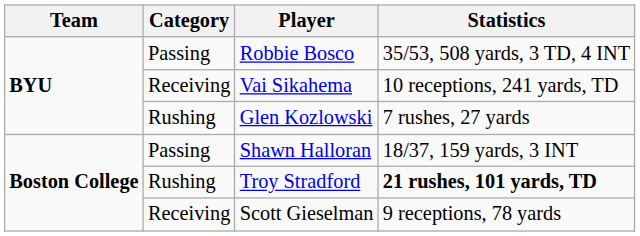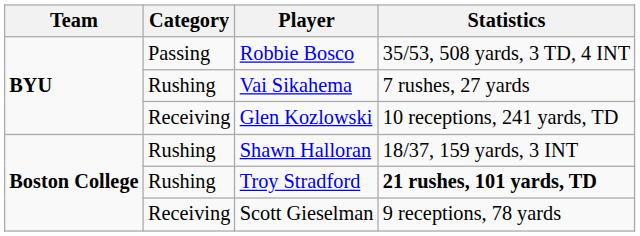(189, 85) Receiving -> (182, 85) Rushing
(501, 85) 10 receptions, 241 yards, TD -> (456, 85) 7 rushes, 27 yards
(182, 117) Rushing -> (189, 117) Receiving
(456, 117) 7 rushes, 27 yards -> (501, 117) 10 receptions, 241 yards, TD
(179, 149) Passing -> (182, 149) Rushing
